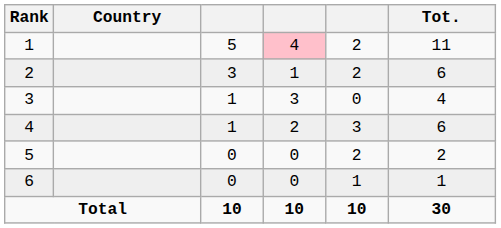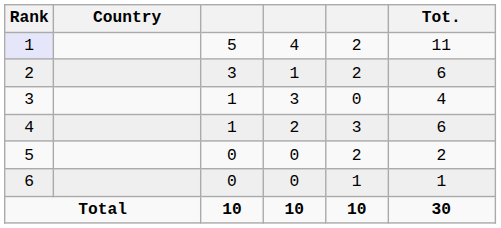(29, 45) no background -> (29, 45) lavender background
(294, 45) pink background -> (294, 45) no background
